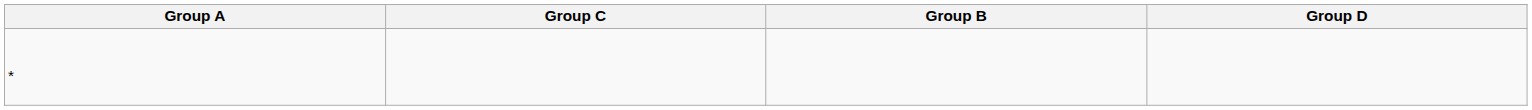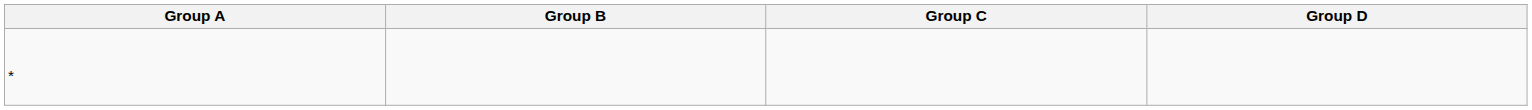columns swapped: (956, 16) <-> (575, 16)
